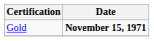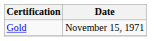(106, 28) bold -> (105, 28) normal
